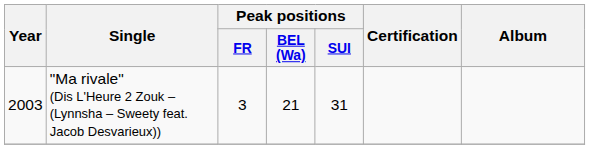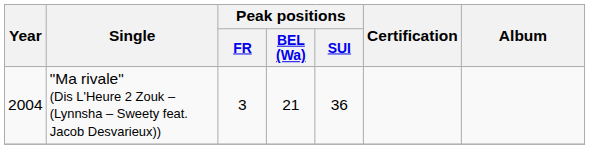(25, 105) 2003 -> (25, 105) 2004
(339, 105) 31 -> (339, 105) 36
